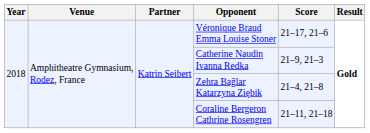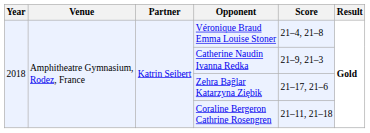(304, 34) 21–17, 21–6 -> (302, 34) 21–4, 21–8
(302, 87) 21–4, 21–8 -> (304, 87) 21–17, 21–6
